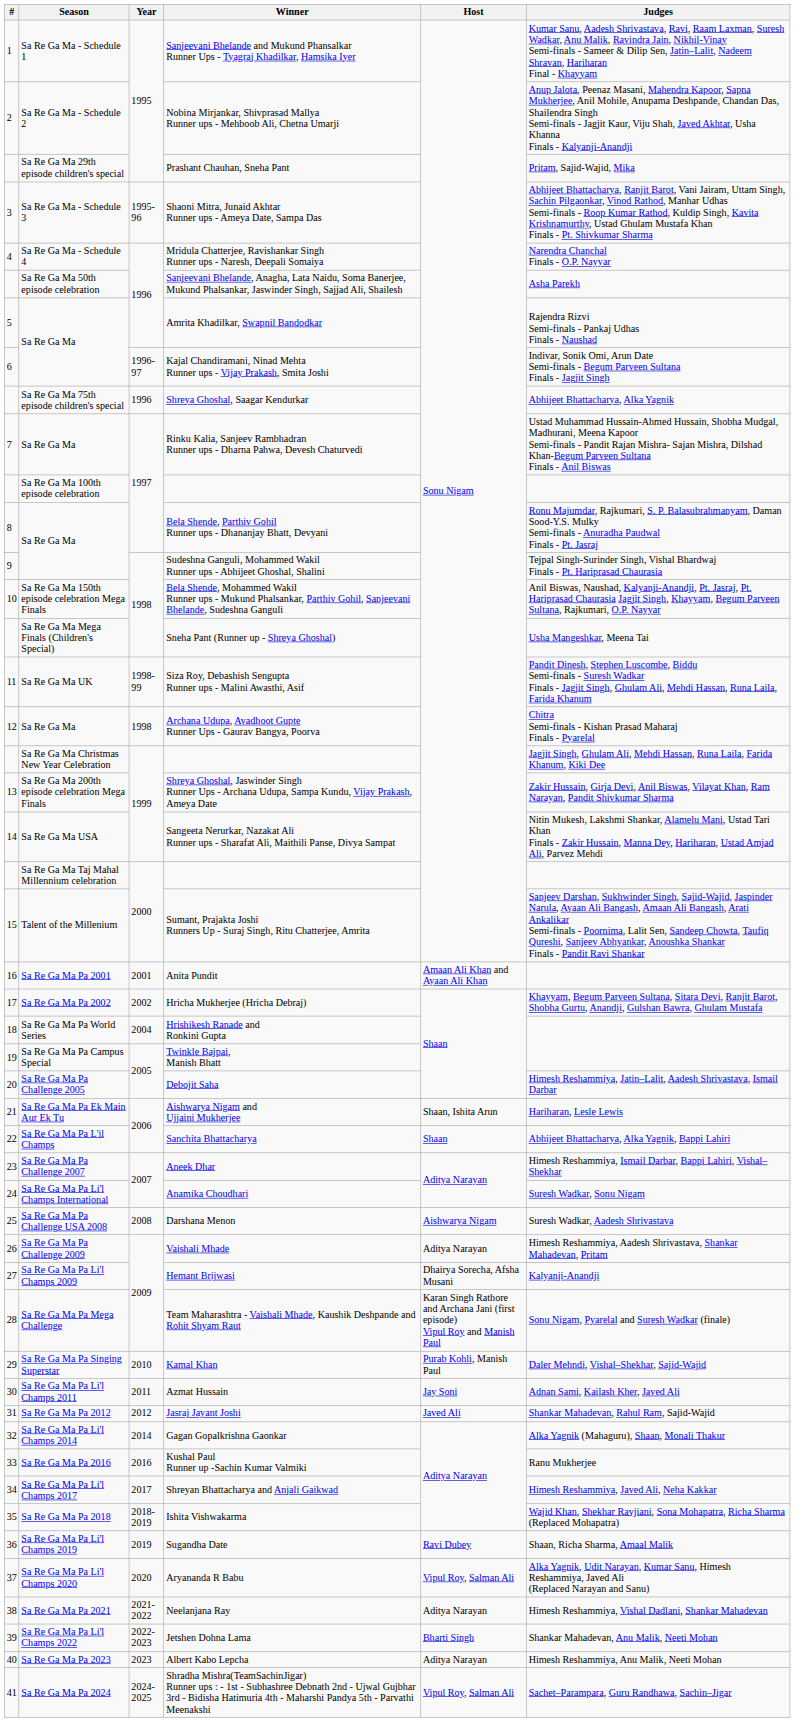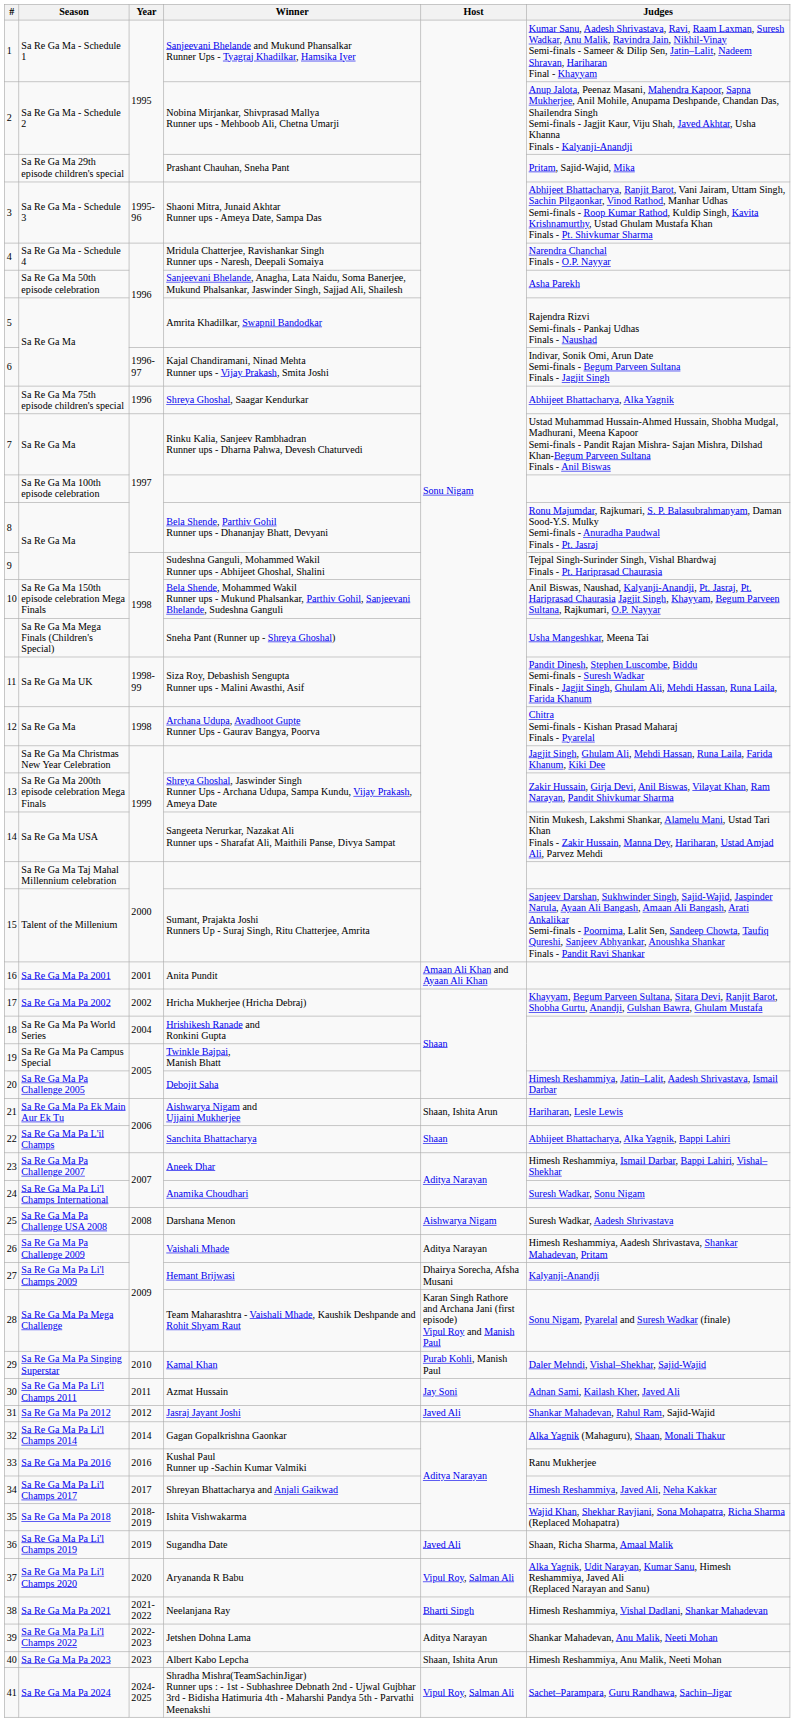(447, 1544) Ravi Dubey -> (442, 1544) Javed Ali
(455, 1610) Aditya Narayan -> (449, 1610) Bharti Singh
(449, 1638) Bharti Singh -> (455, 1638) Aditya Narayan
(455, 1659) Aditya Narayan -> (460, 1659) Shaan, Ishita Arun
